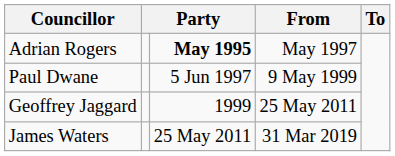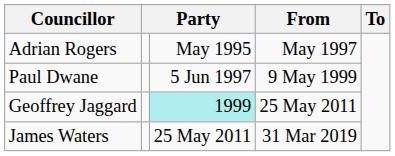(213, 48) bold -> (214, 48) normal
(233, 106) no background -> (233, 106) paleturquoise background
